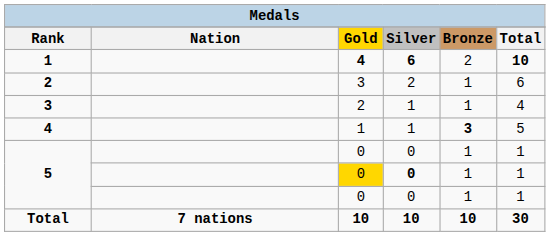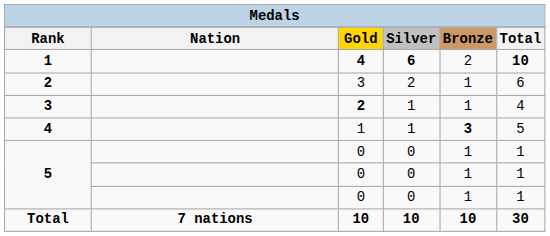(361, 107) normal -> (361, 107) bold
(361, 175) gold background -> (361, 175) no background
(411, 175) bold -> (411, 175) normal
